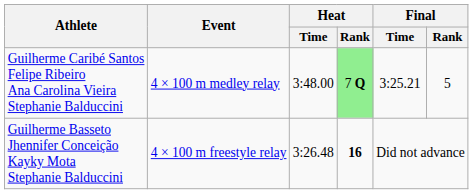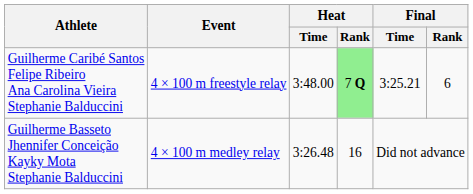(215, 83) 4 × 100 m medley relay -> (219, 83) 4 × 100 m freestyle relay
(447, 83) 5 -> (447, 83) 6
(219, 153) 4 × 100 m freestyle relay -> (215, 153) 4 × 100 m medley relay
(355, 153) bold -> (355, 153) normal
